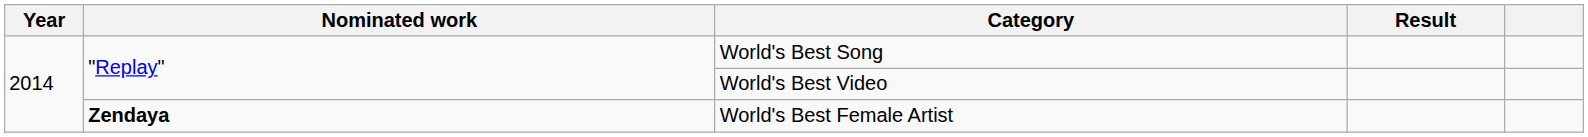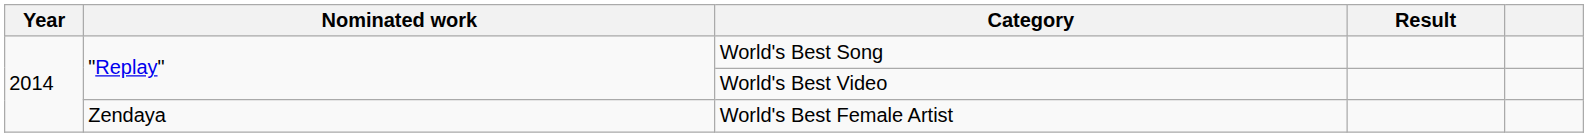(129, 115) bold -> (127, 115) normal
